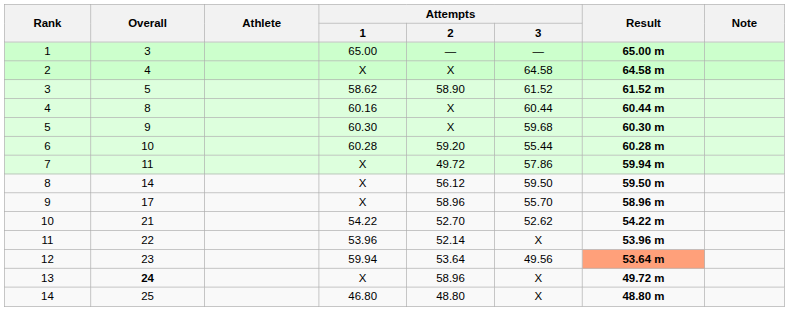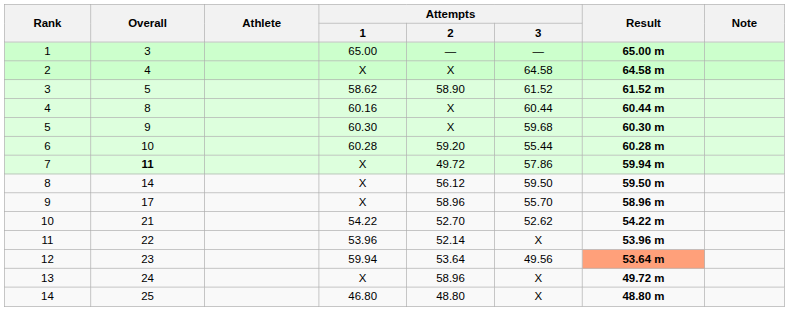(148, 164) normal -> (148, 164) bold
(148, 277) bold -> (148, 277) normal
